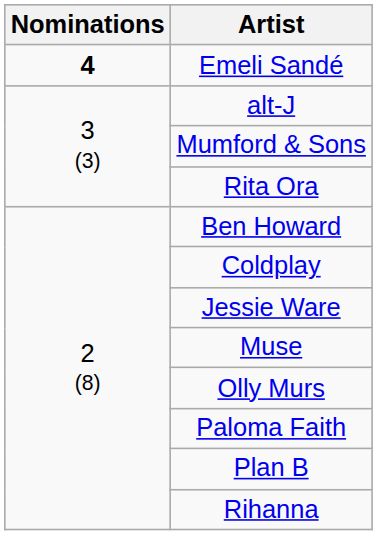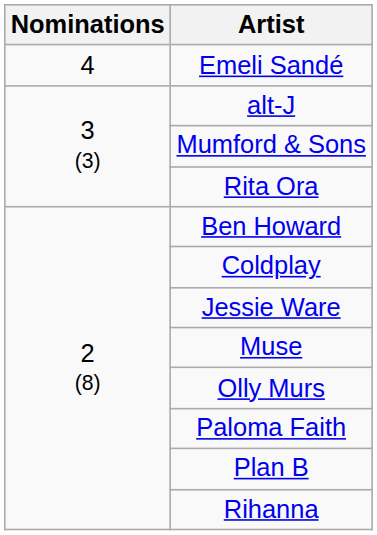(88, 65) bold -> (88, 65) normal
